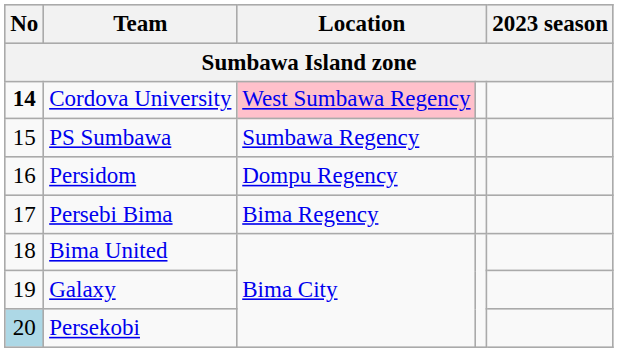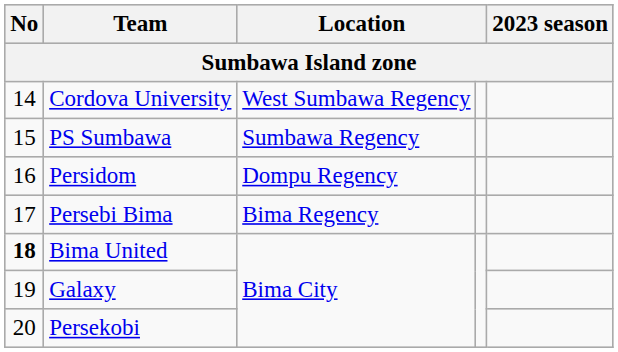(24, 99) bold -> (24, 99) normal
(356, 99) pink background -> (356, 99) no background
(24, 251) normal -> (24, 251) bold
(24, 327) lightblue background -> (24, 327) no background
